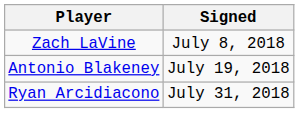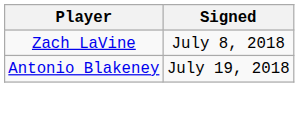- row: (84, 94)
